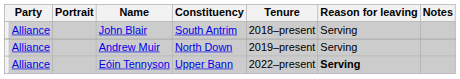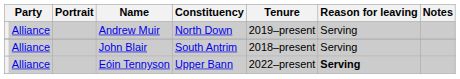rows swapped: (123, 30) <-> (129, 47)
